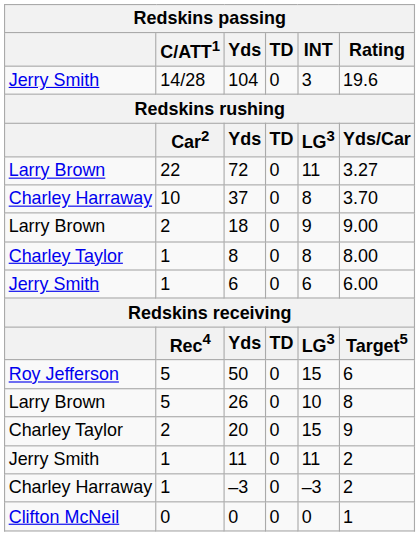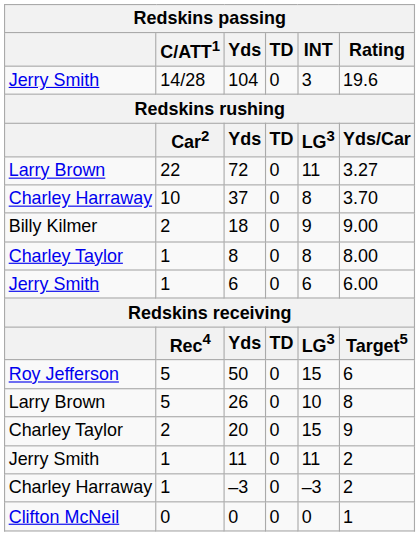(57, 227) Larry Brown -> (53, 227) Billy Kilmer
